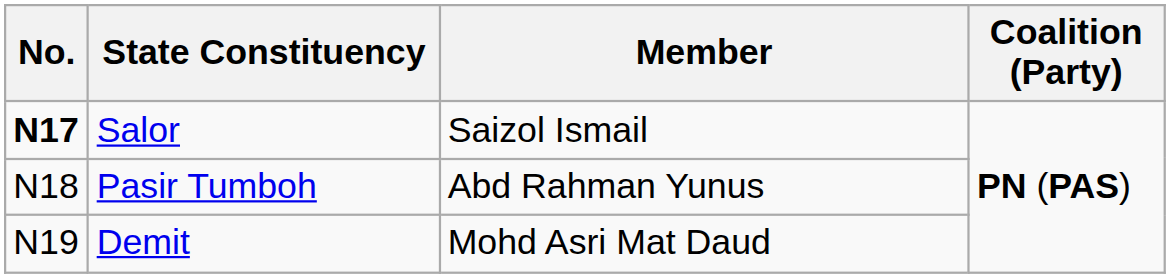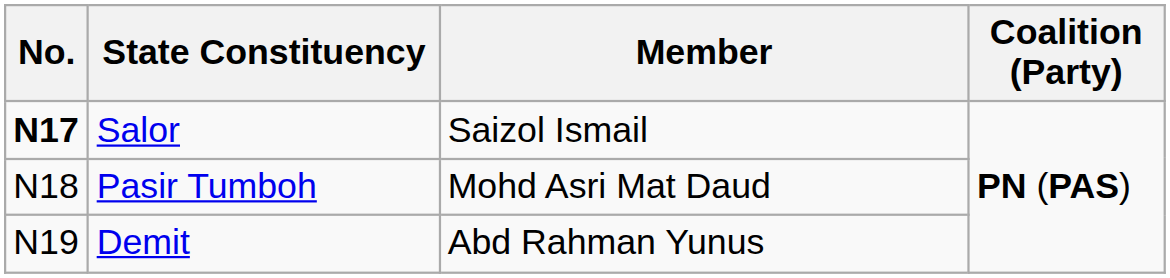(606, 186) Abd Rahman Yunus -> (609, 186) Mohd Asri Mat Daud
(609, 242) Mohd Asri Mat Daud -> (606, 242) Abd Rahman Yunus
